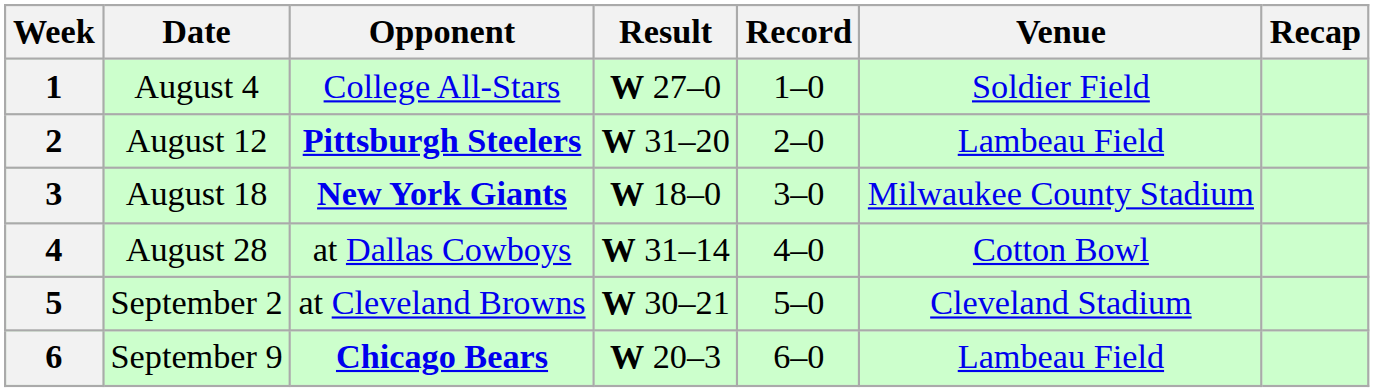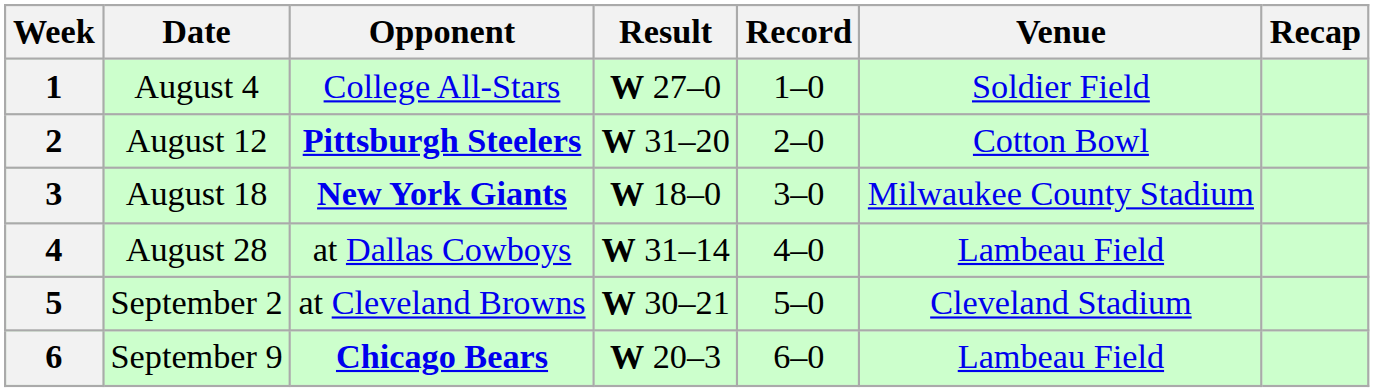(1061, 140) Lambeau Field -> (1061, 140) Cotton Bowl
(1061, 248) Cotton Bowl -> (1061, 248) Lambeau Field
